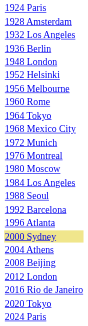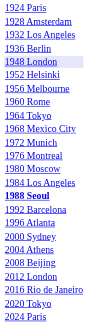(31, 62) no background -> (31, 62) lavender background
(27, 196) normal -> (27, 196) bold
(30, 236) khaki background -> (30, 236) no background
